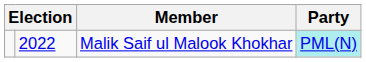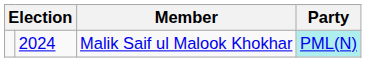(37, 43) 2022 -> (37, 43) 2024
